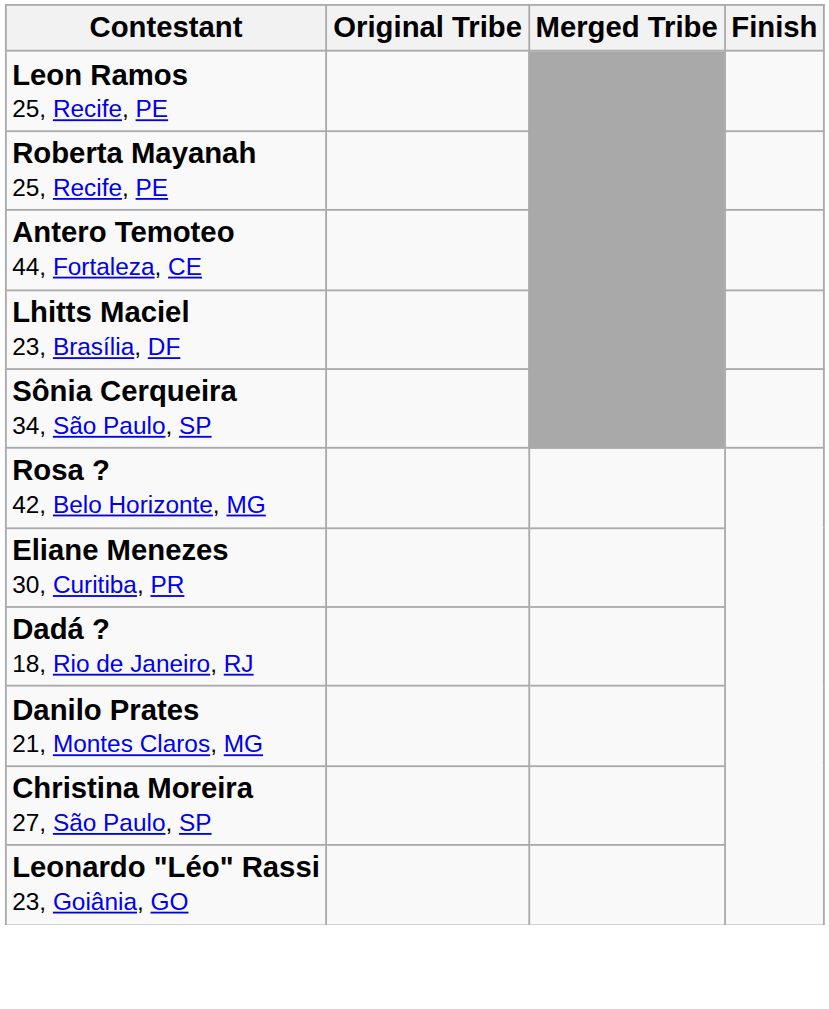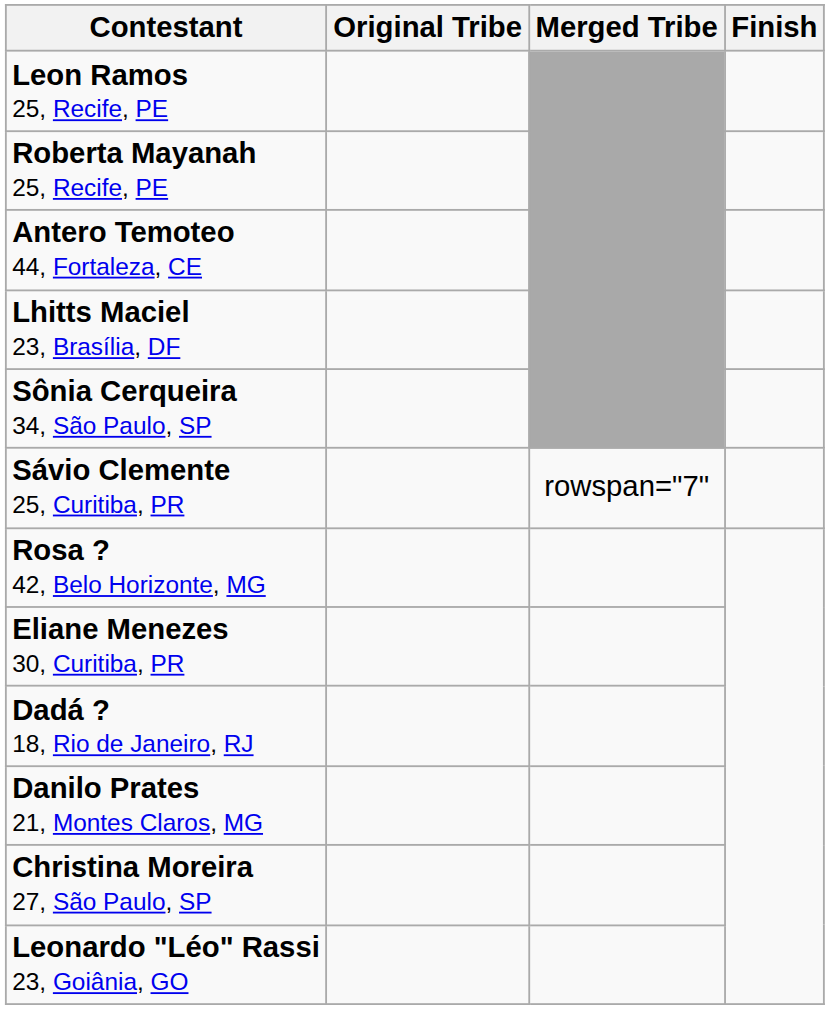+ row: (121, 487)
